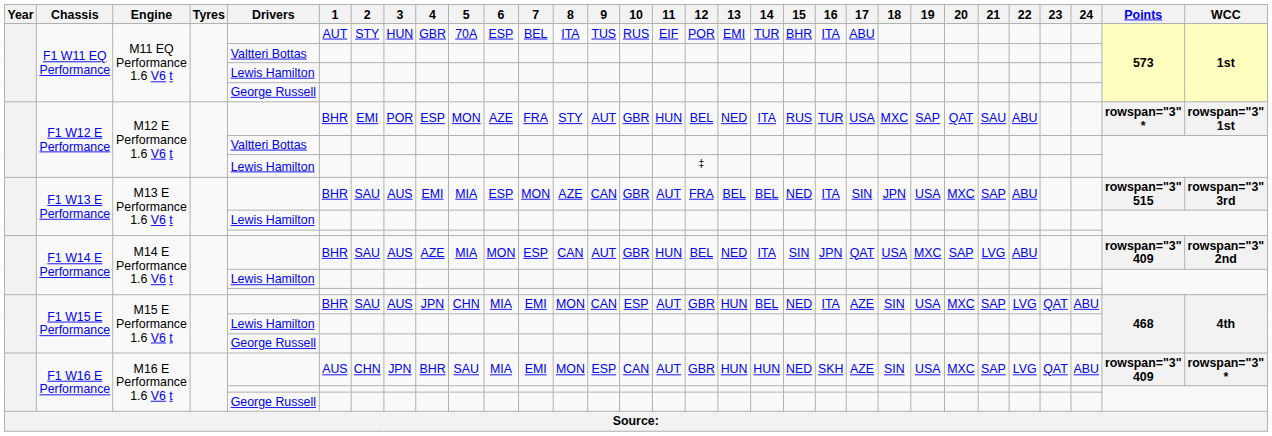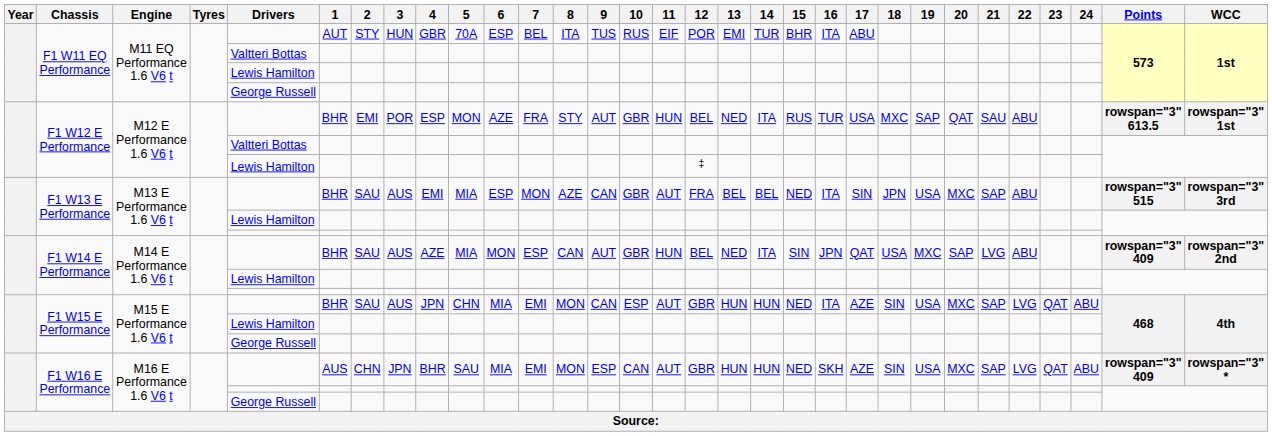(1143, 118) rowspan="3" * -> (1143, 118) rowspan="3" 613.5
(767, 304) BEL -> (767, 304) HUN
